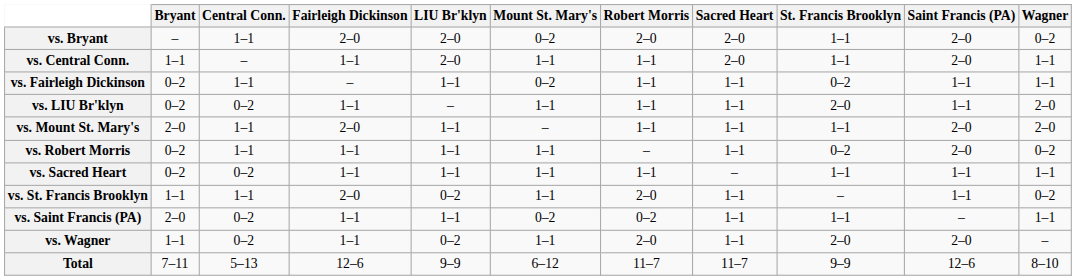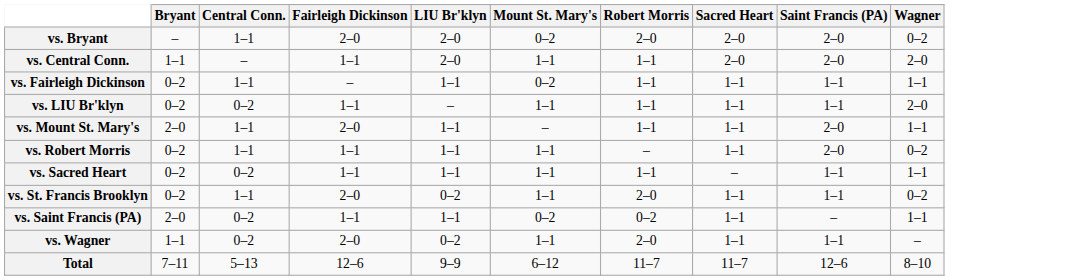- column: (840, 15)
(1045, 60) 1–1 -> (917, 60) 2–0
(1045, 128) 2–0 -> (917, 128) 1–1
(175, 196) 1–1 -> (175, 196) 0–2
(350, 241) 1–1 -> (350, 241) 2–0
(961, 241) 2–0 -> (834, 241) 1–1
